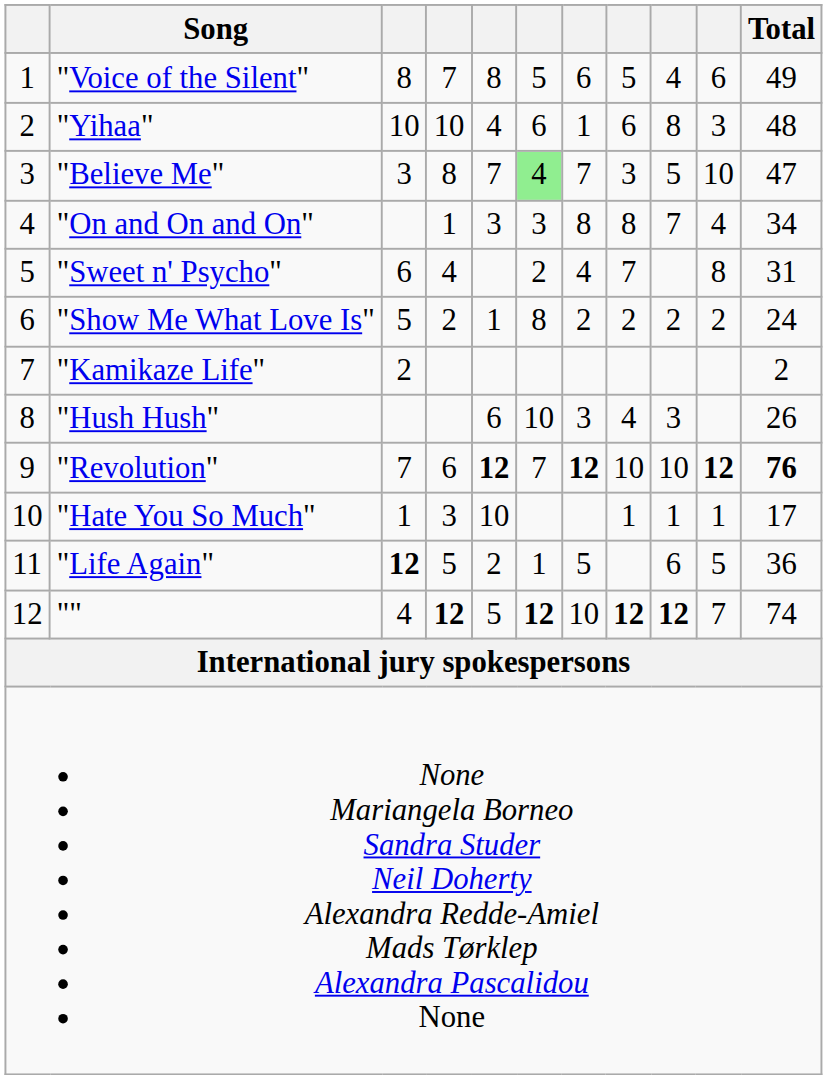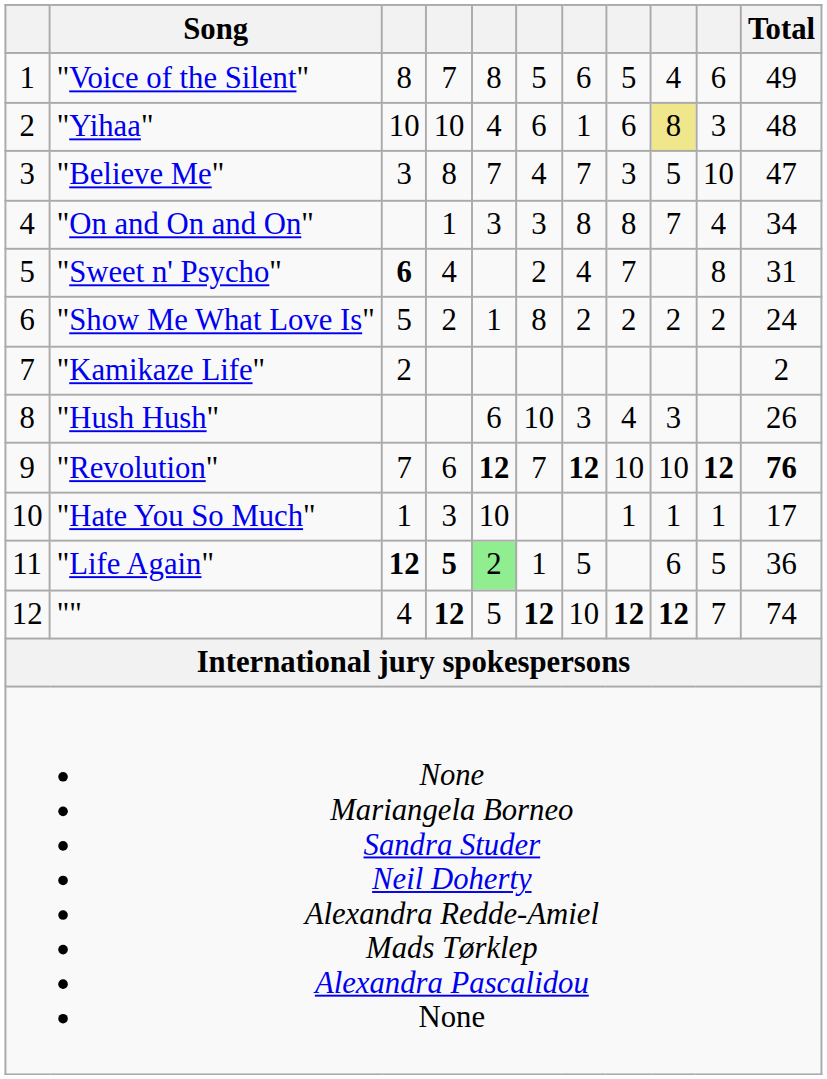(674, 126) no background -> (674, 126) khaki background
(539, 175) lightgreen background -> (539, 175) no background
(404, 272) normal -> (404, 272) bold
(449, 564) normal -> (449, 564) bold
(494, 564) no background -> (494, 564) lightgreen background
